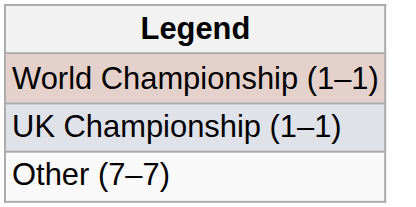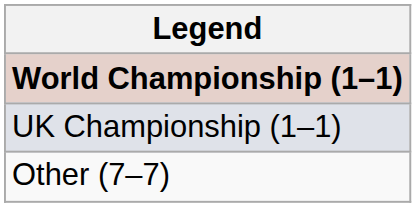(195, 77) normal -> (207, 77) bold
